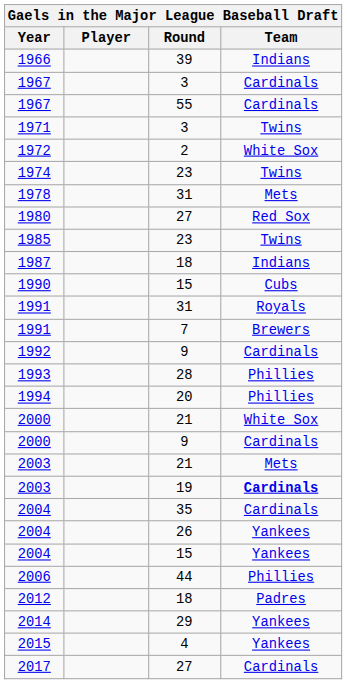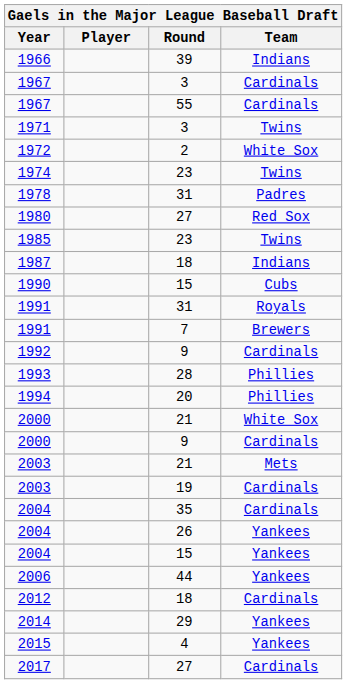(281, 195) Mets -> (281, 195) Padres
(281, 487) bold -> (281, 487) normal
(281, 577) Phillies -> (281, 577) Yankees
(281, 600) Padres -> (281, 600) Cardinals
